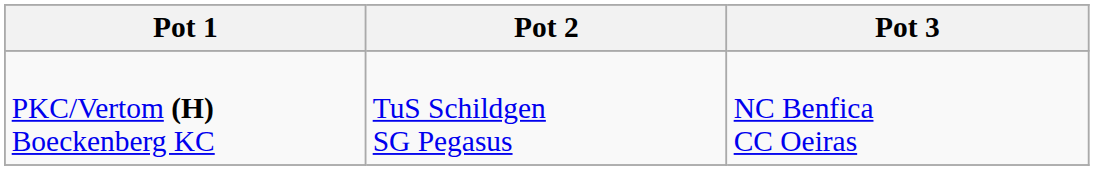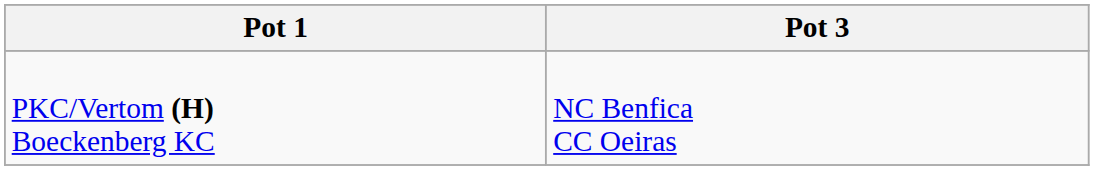- column: (546, 27)
